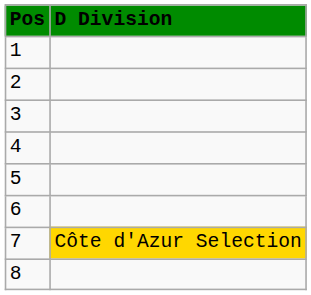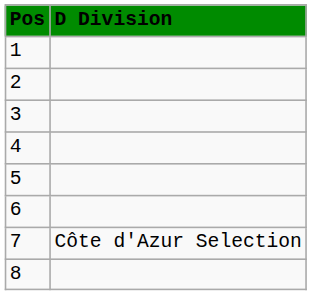(178, 243) gold background -> (178, 243) no background
